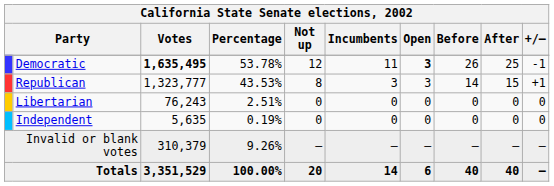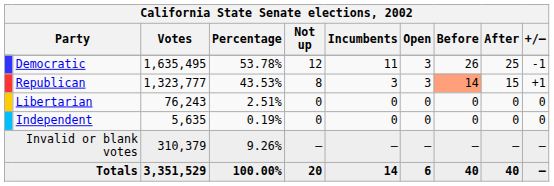(175, 65) bold -> (175, 65) normal
(428, 65) bold -> (428, 65) normal
(472, 84) no background -> (472, 84) lightsalmon background
